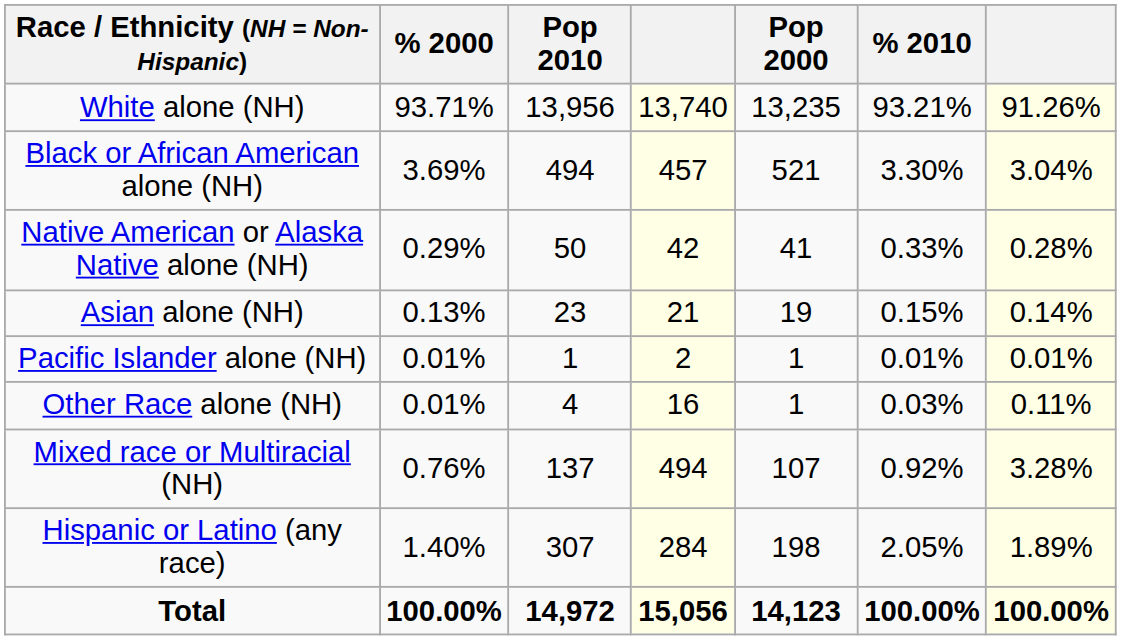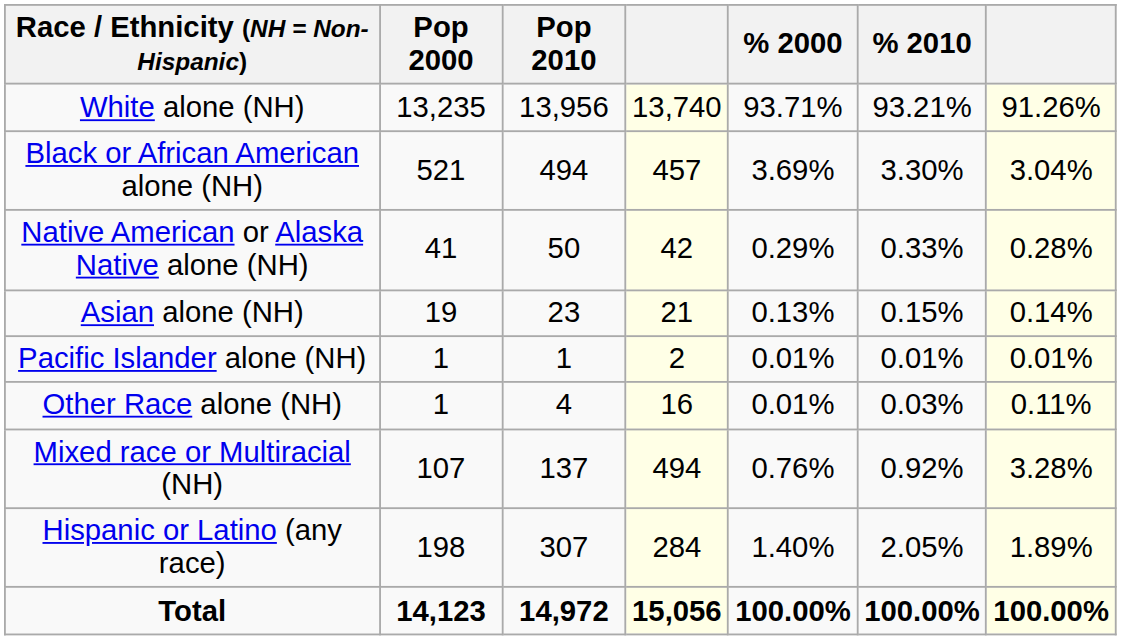columns swapped: (796, 44) <-> (444, 44)
